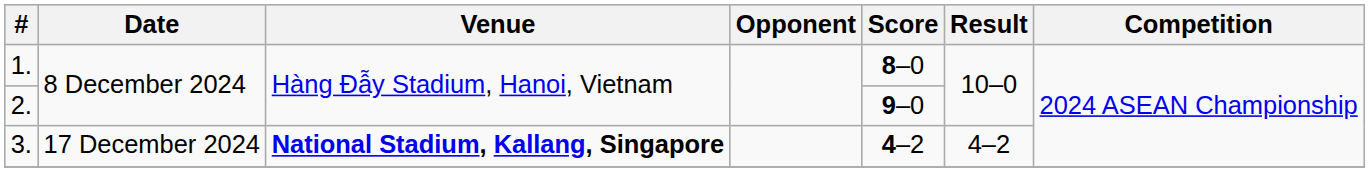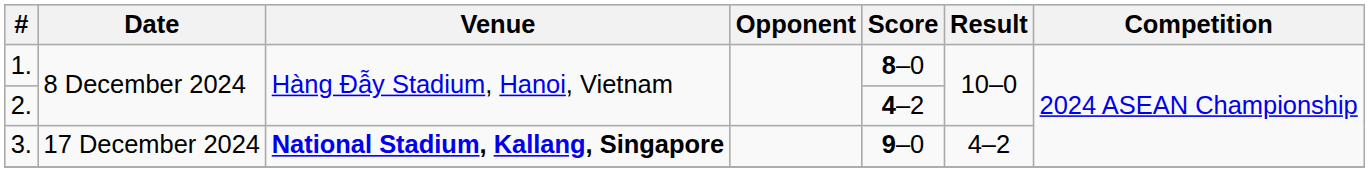(903, 105) 9–0 -> (903, 105) 4–2
(903, 145) 4–2 -> (903, 145) 9–0
